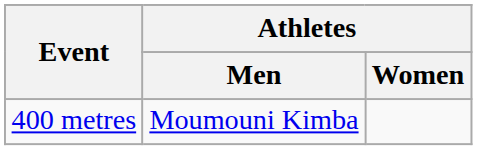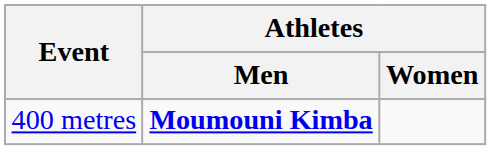(254, 121) normal -> (261, 121) bold
